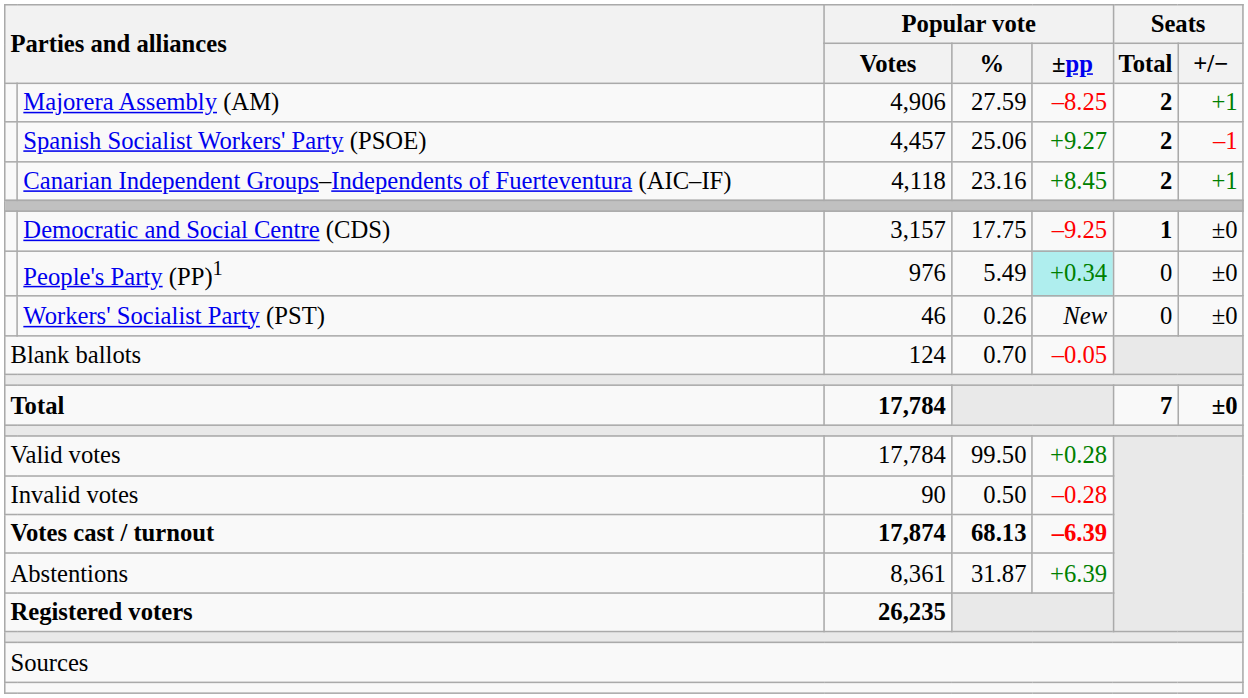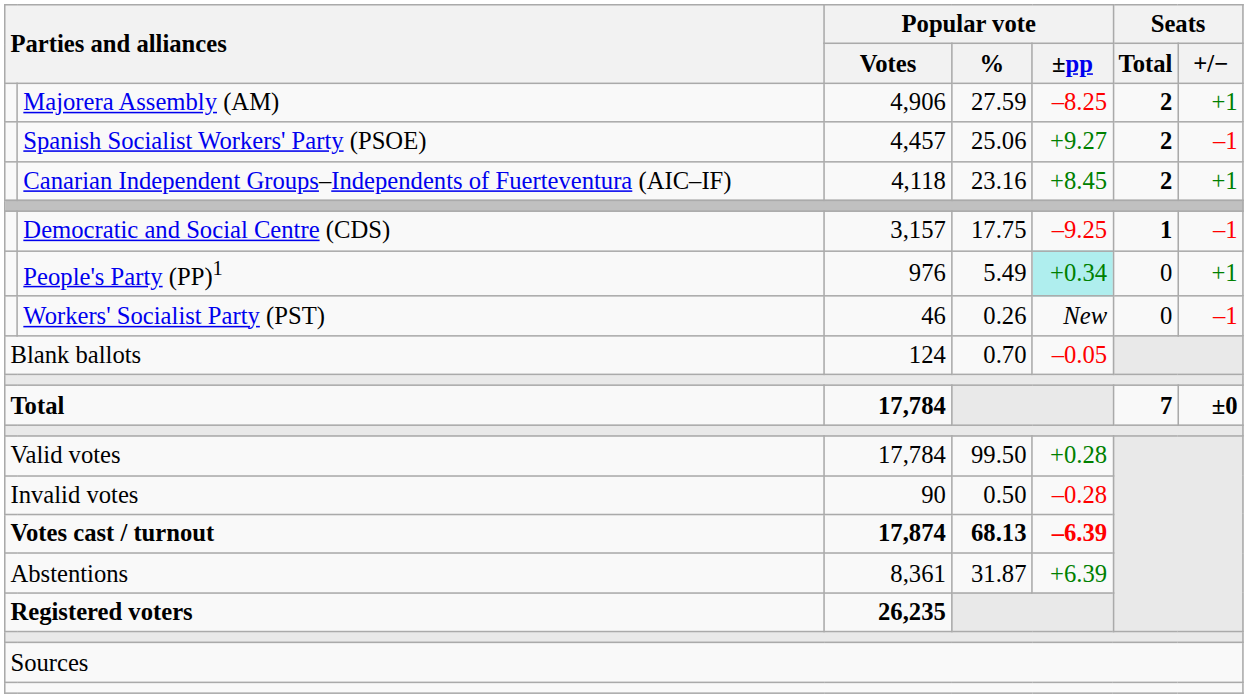(1225, 230) ±0 -> (1225, 230) –1
(1225, 273) ±0 -> (1225, 273) +1
(1225, 315) ±0 -> (1225, 315) –1
